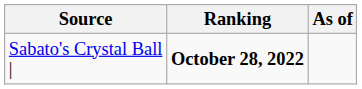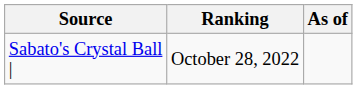(237, 58) bold -> (235, 58) normal
